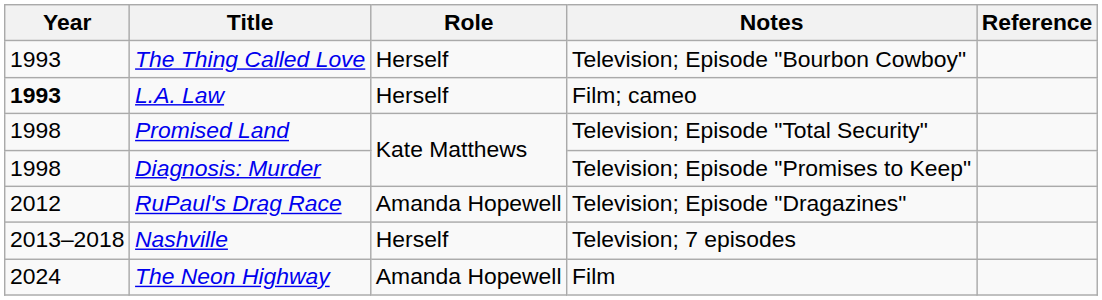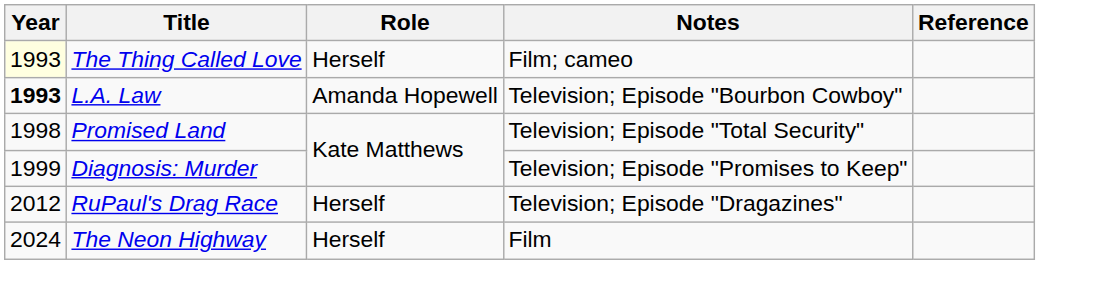(35, 58) no background -> (35, 58) lightyellow background
(769, 58) Television; Episode "Bourbon Cowboy" -> (571, 58) Film; cameo
(412, 95) Herself -> (405, 95) Amanda Hopewell
(634, 95) Film; cameo -> (705, 95) Television; Episode "Bourbon Cowboy"
(35, 167) 1998 -> (35, 167) 1999
(469, 204) Amanda Hopewell -> (348, 204) Herself
- row: (181, 240)
(469, 276) Amanda Hopewell -> (348, 240) Herself
